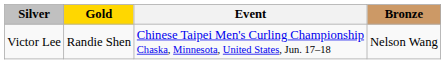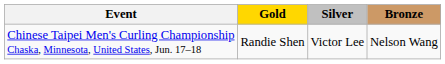columns swapped: (250, 14) <-> (34, 14)
